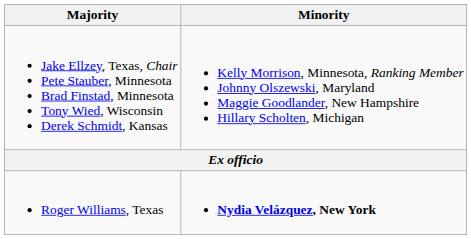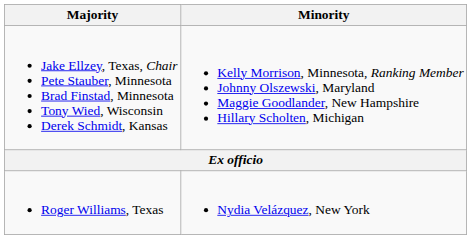(324, 210) bold -> (324, 210) normal
